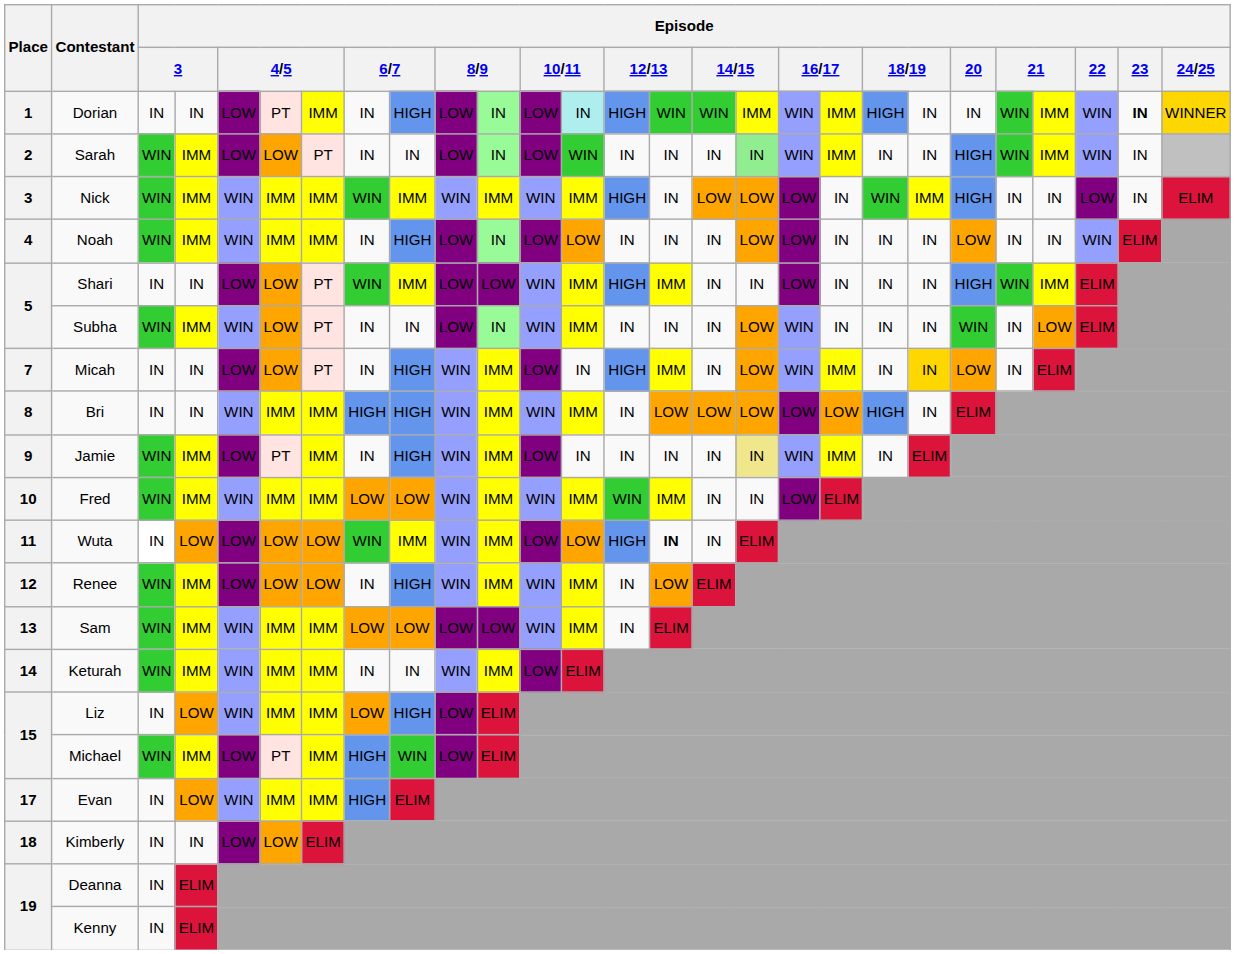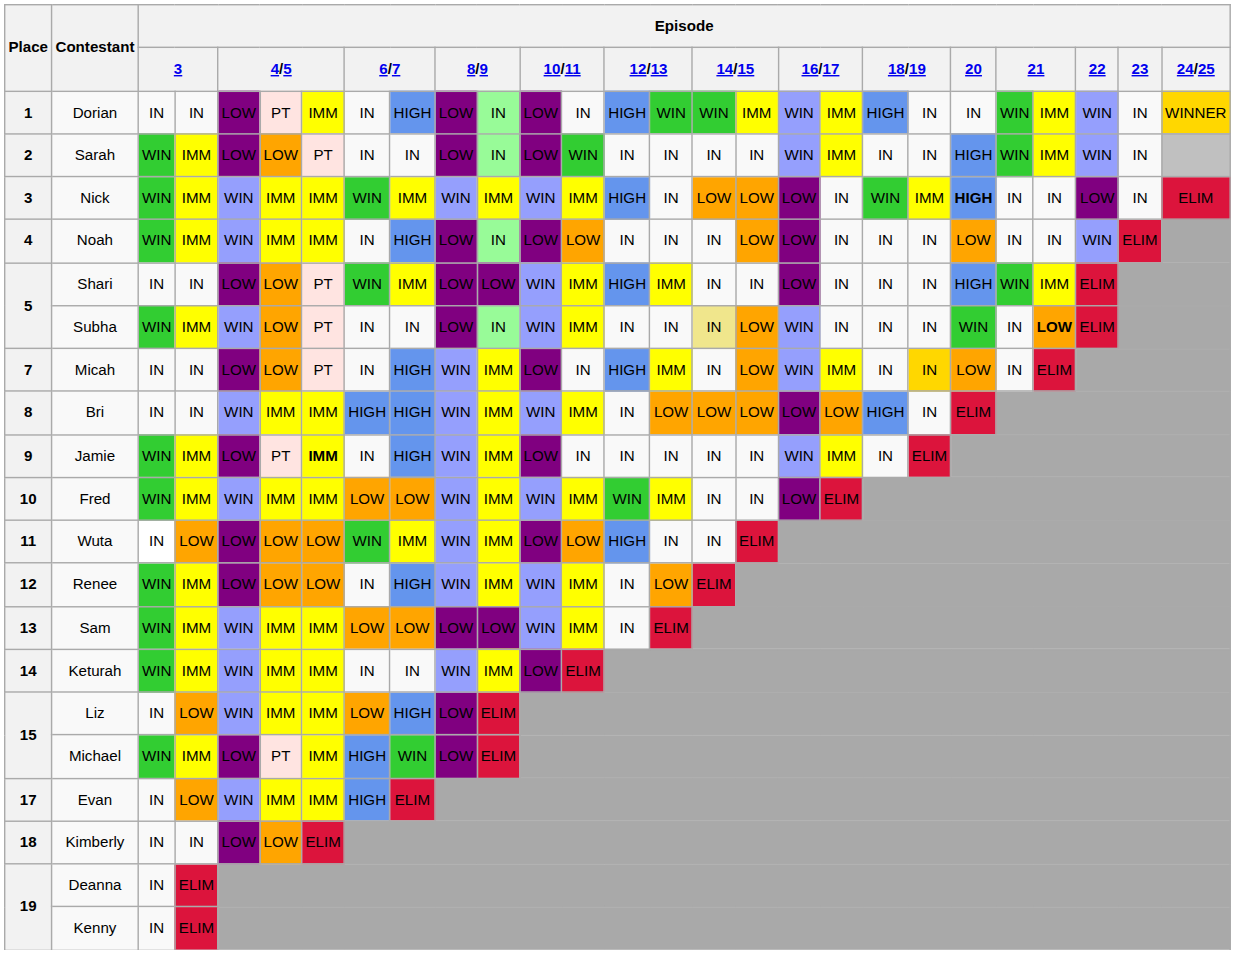(583, 111) paleturquoise background -> (583, 111) no background
(1140, 111) bold -> (1140, 111) normal
(757, 154) lightgreen background -> (757, 154) no background
(974, 197) normal -> (974, 197) bold
(714, 326) no background -> (714, 326) khaki background
(1054, 326) normal -> (1054, 326) bold
(323, 455) normal -> (323, 455) bold
(757, 455) khaki background -> (757, 455) no background
(671, 541) bold -> (671, 541) normal
